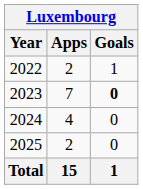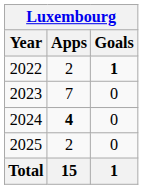(114, 68) normal -> (114, 68) bold
(114, 94) bold -> (114, 94) normal
(69, 119) normal -> (69, 119) bold
